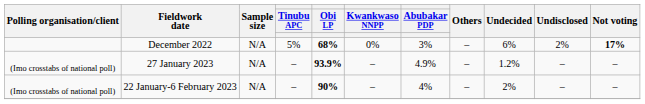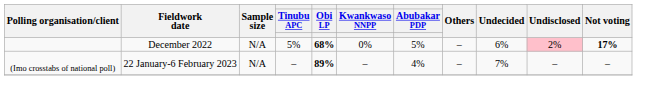(425, 44) 3% -> (418, 44) 5%
(562, 44) no background -> (555, 44) pink background
- row: (180, 63)
(328, 87) 90% -> (324, 63) 89%
(509, 87) 2% -> (502, 63) 7%
